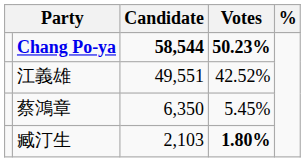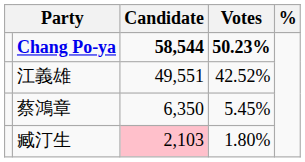(184, 140) no background -> (184, 140) pink background
(246, 140) bold -> (247, 140) normal
